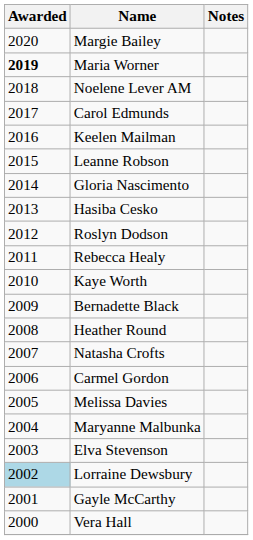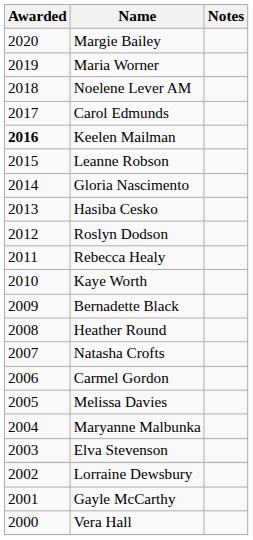(23, 64) bold -> (23, 64) normal
(23, 137) normal -> (23, 137) bold
(23, 474) lightblue background -> (23, 474) no background
